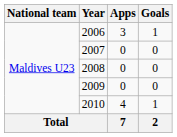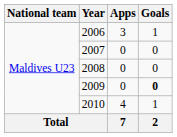(155, 86) normal -> (155, 86) bold
